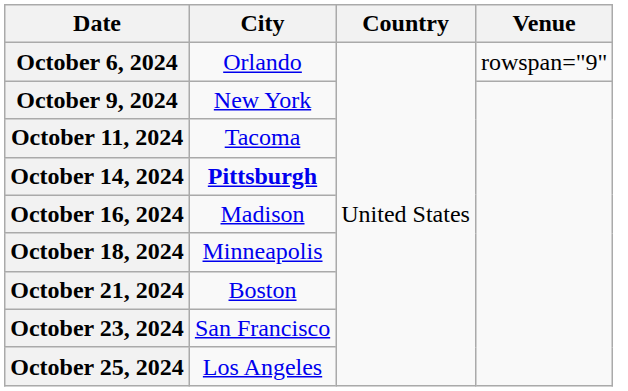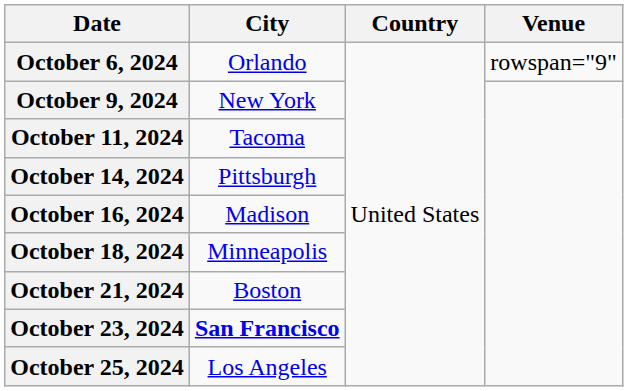(263, 175) bold -> (267, 175) normal
(263, 328) normal -> (267, 328) bold
